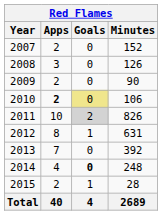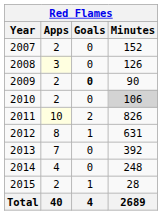(56, 64) no background -> (56, 64) lightyellow background
(90, 82) normal -> (90, 82) bold
(56, 99) bold -> (56, 99) normal
(90, 99) khaki background -> (90, 99) no background
(133, 99) no background -> (133, 99) lightgrey background
(56, 116) no background -> (56, 116) lightyellow background
(90, 116) lightgrey background -> (90, 116) no background
(90, 167) bold -> (90, 167) normal
